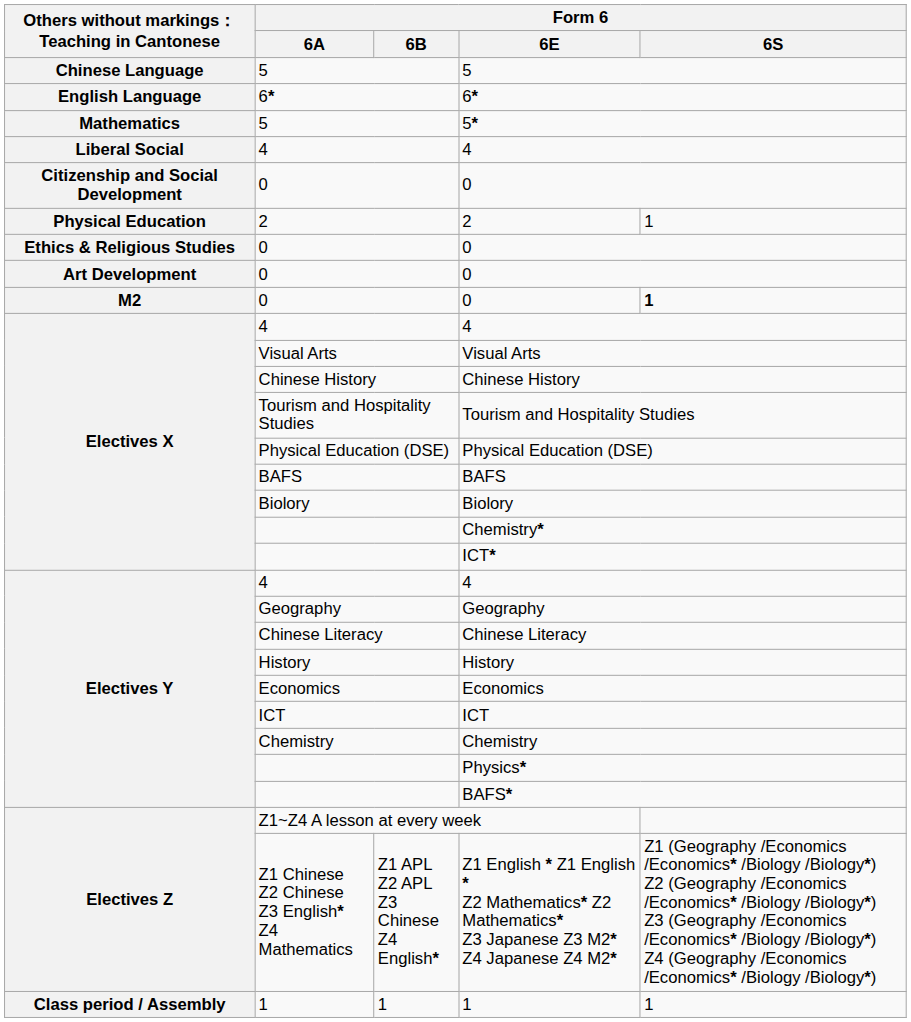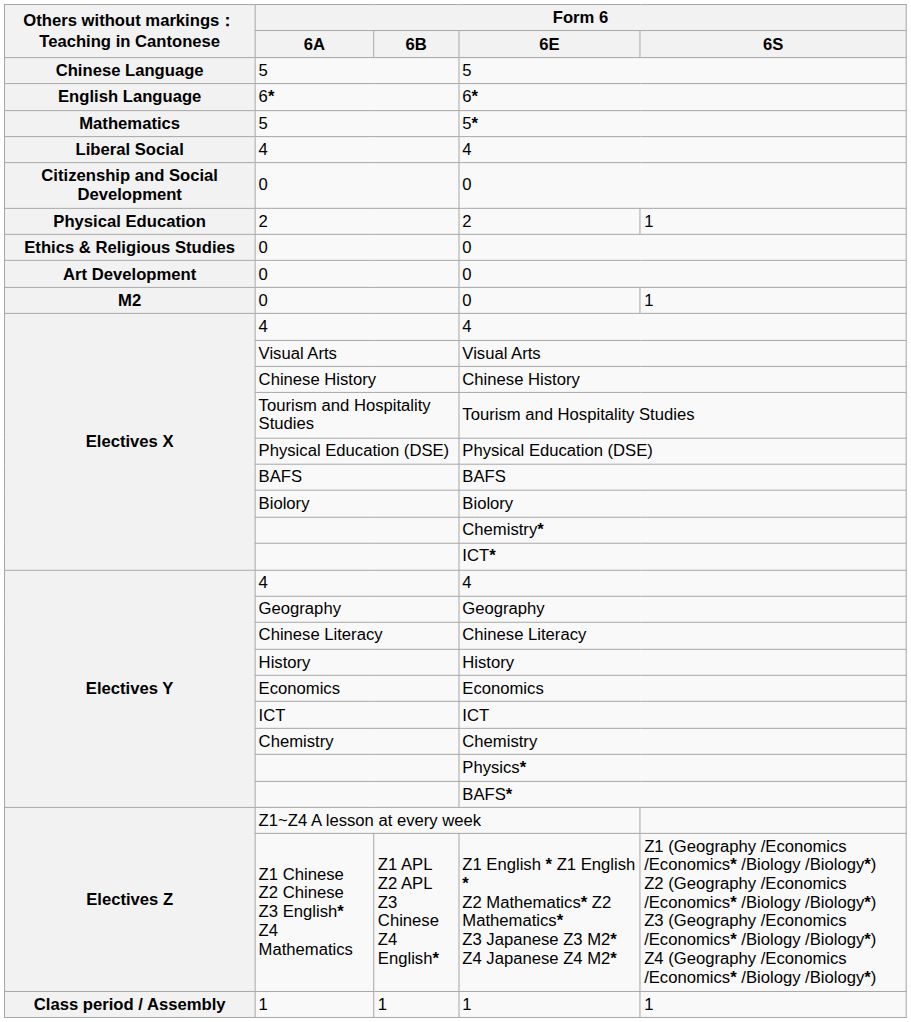(649, 300) bold -> (649, 300) normal
